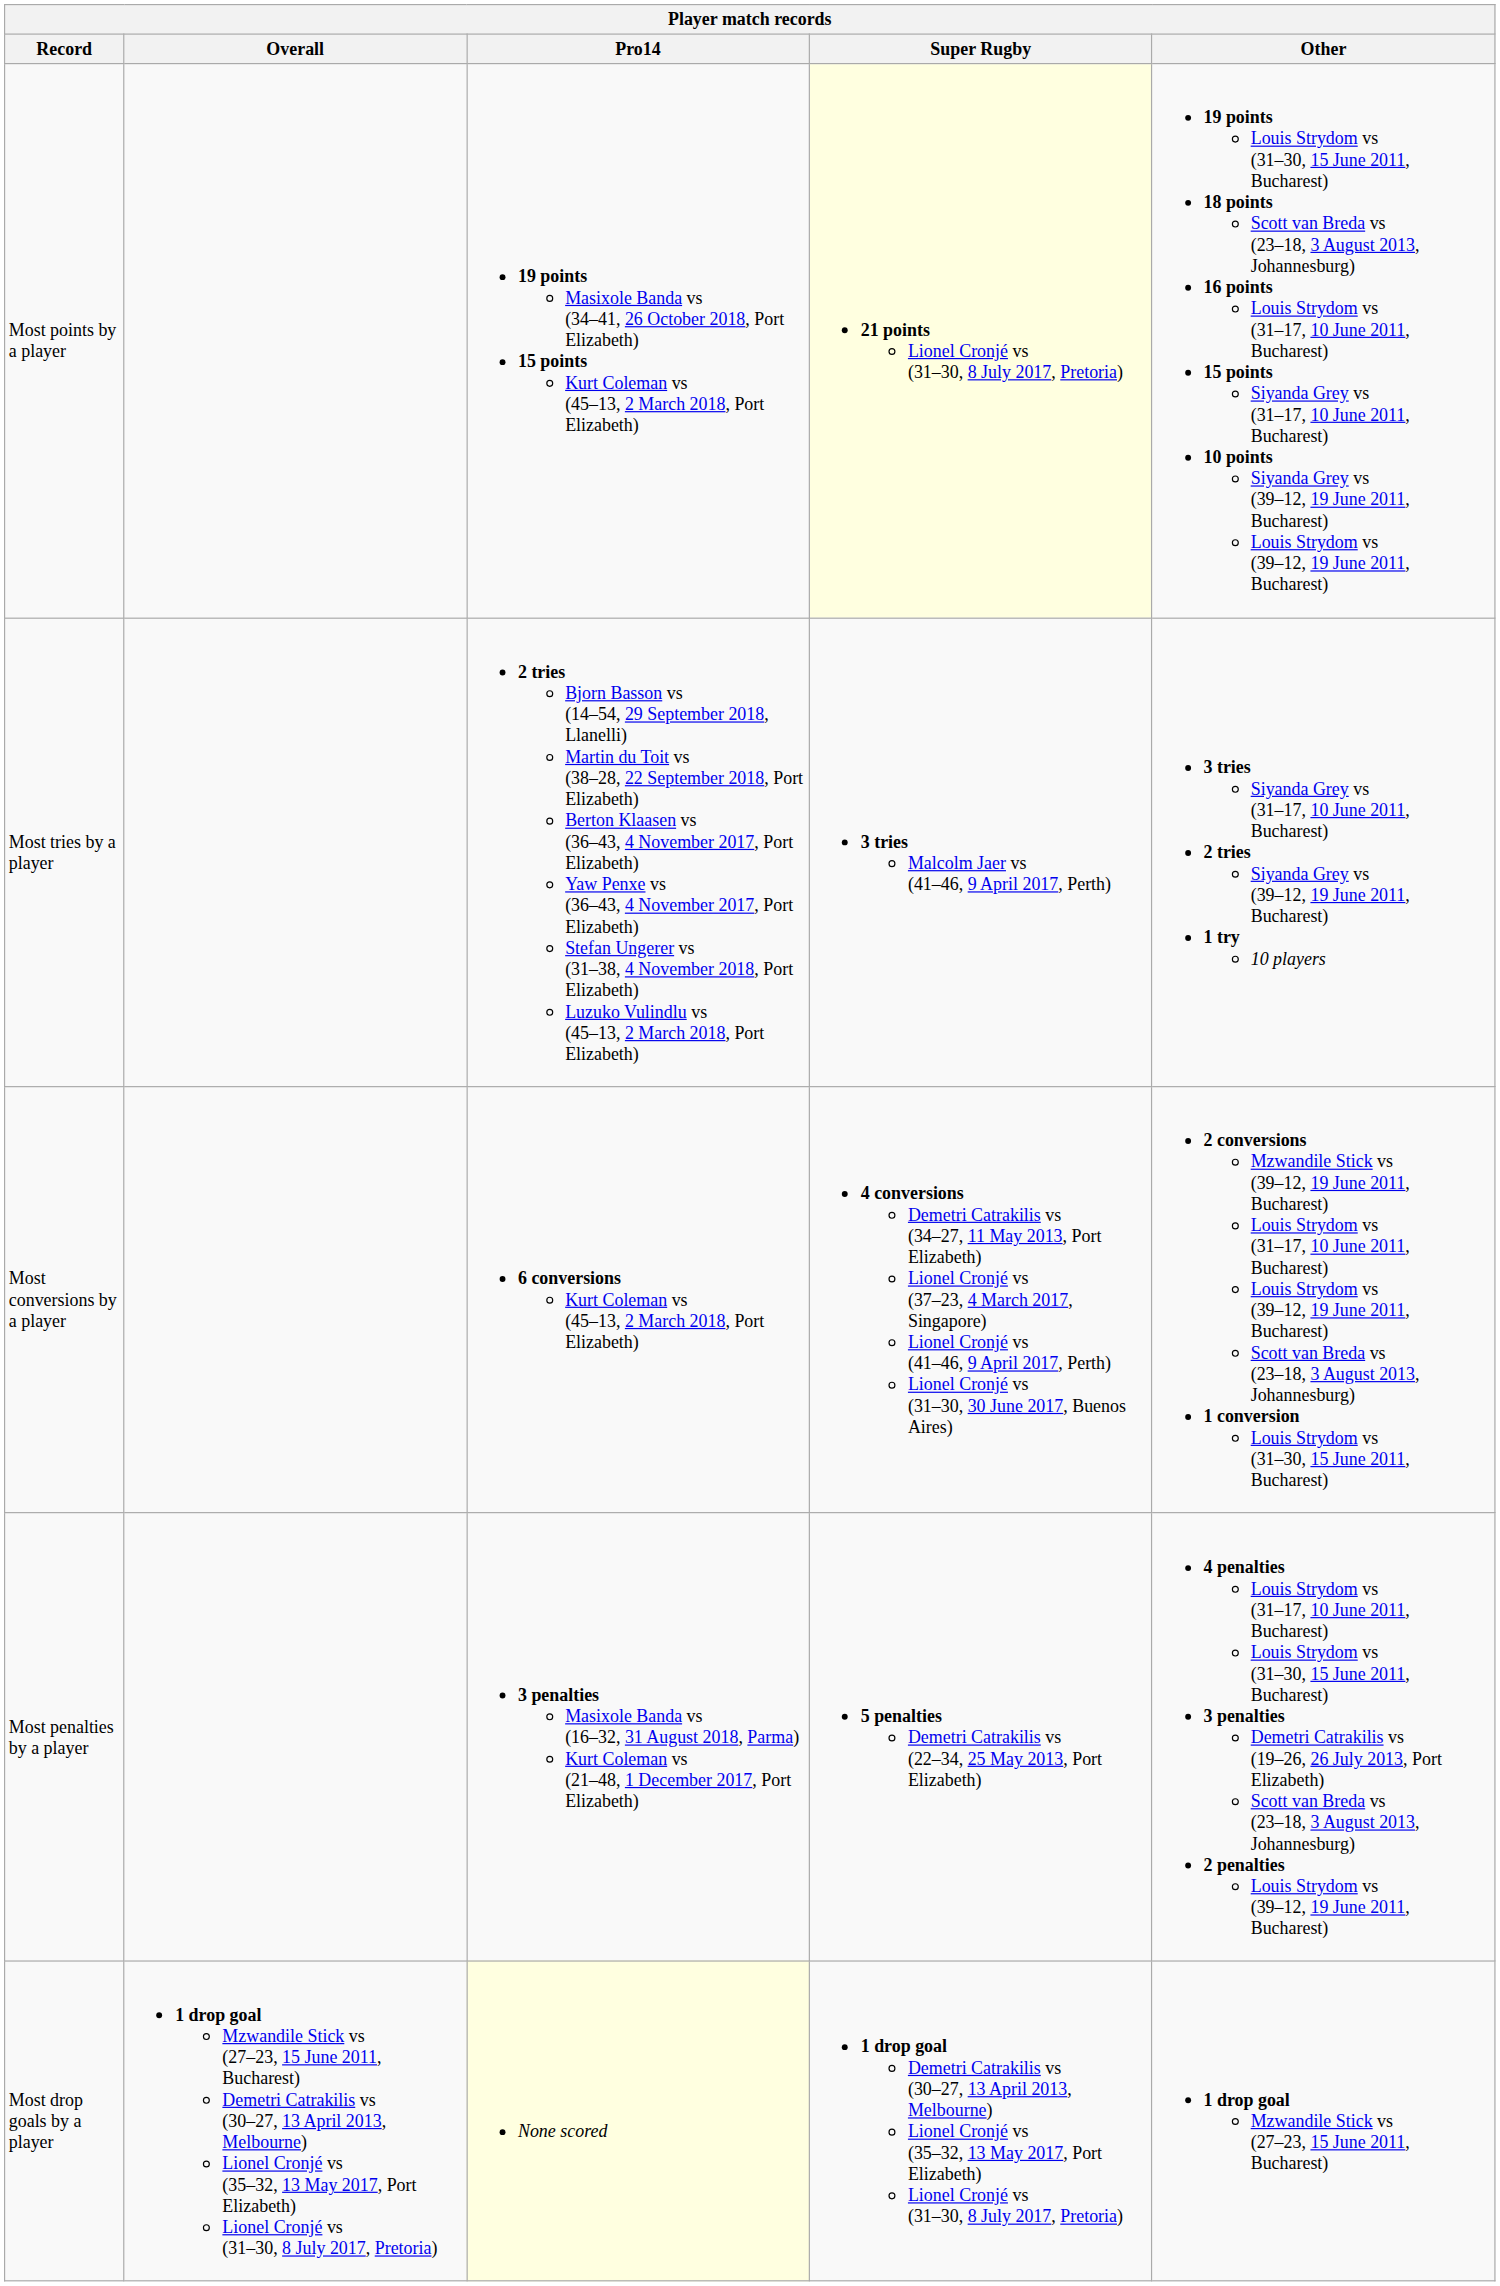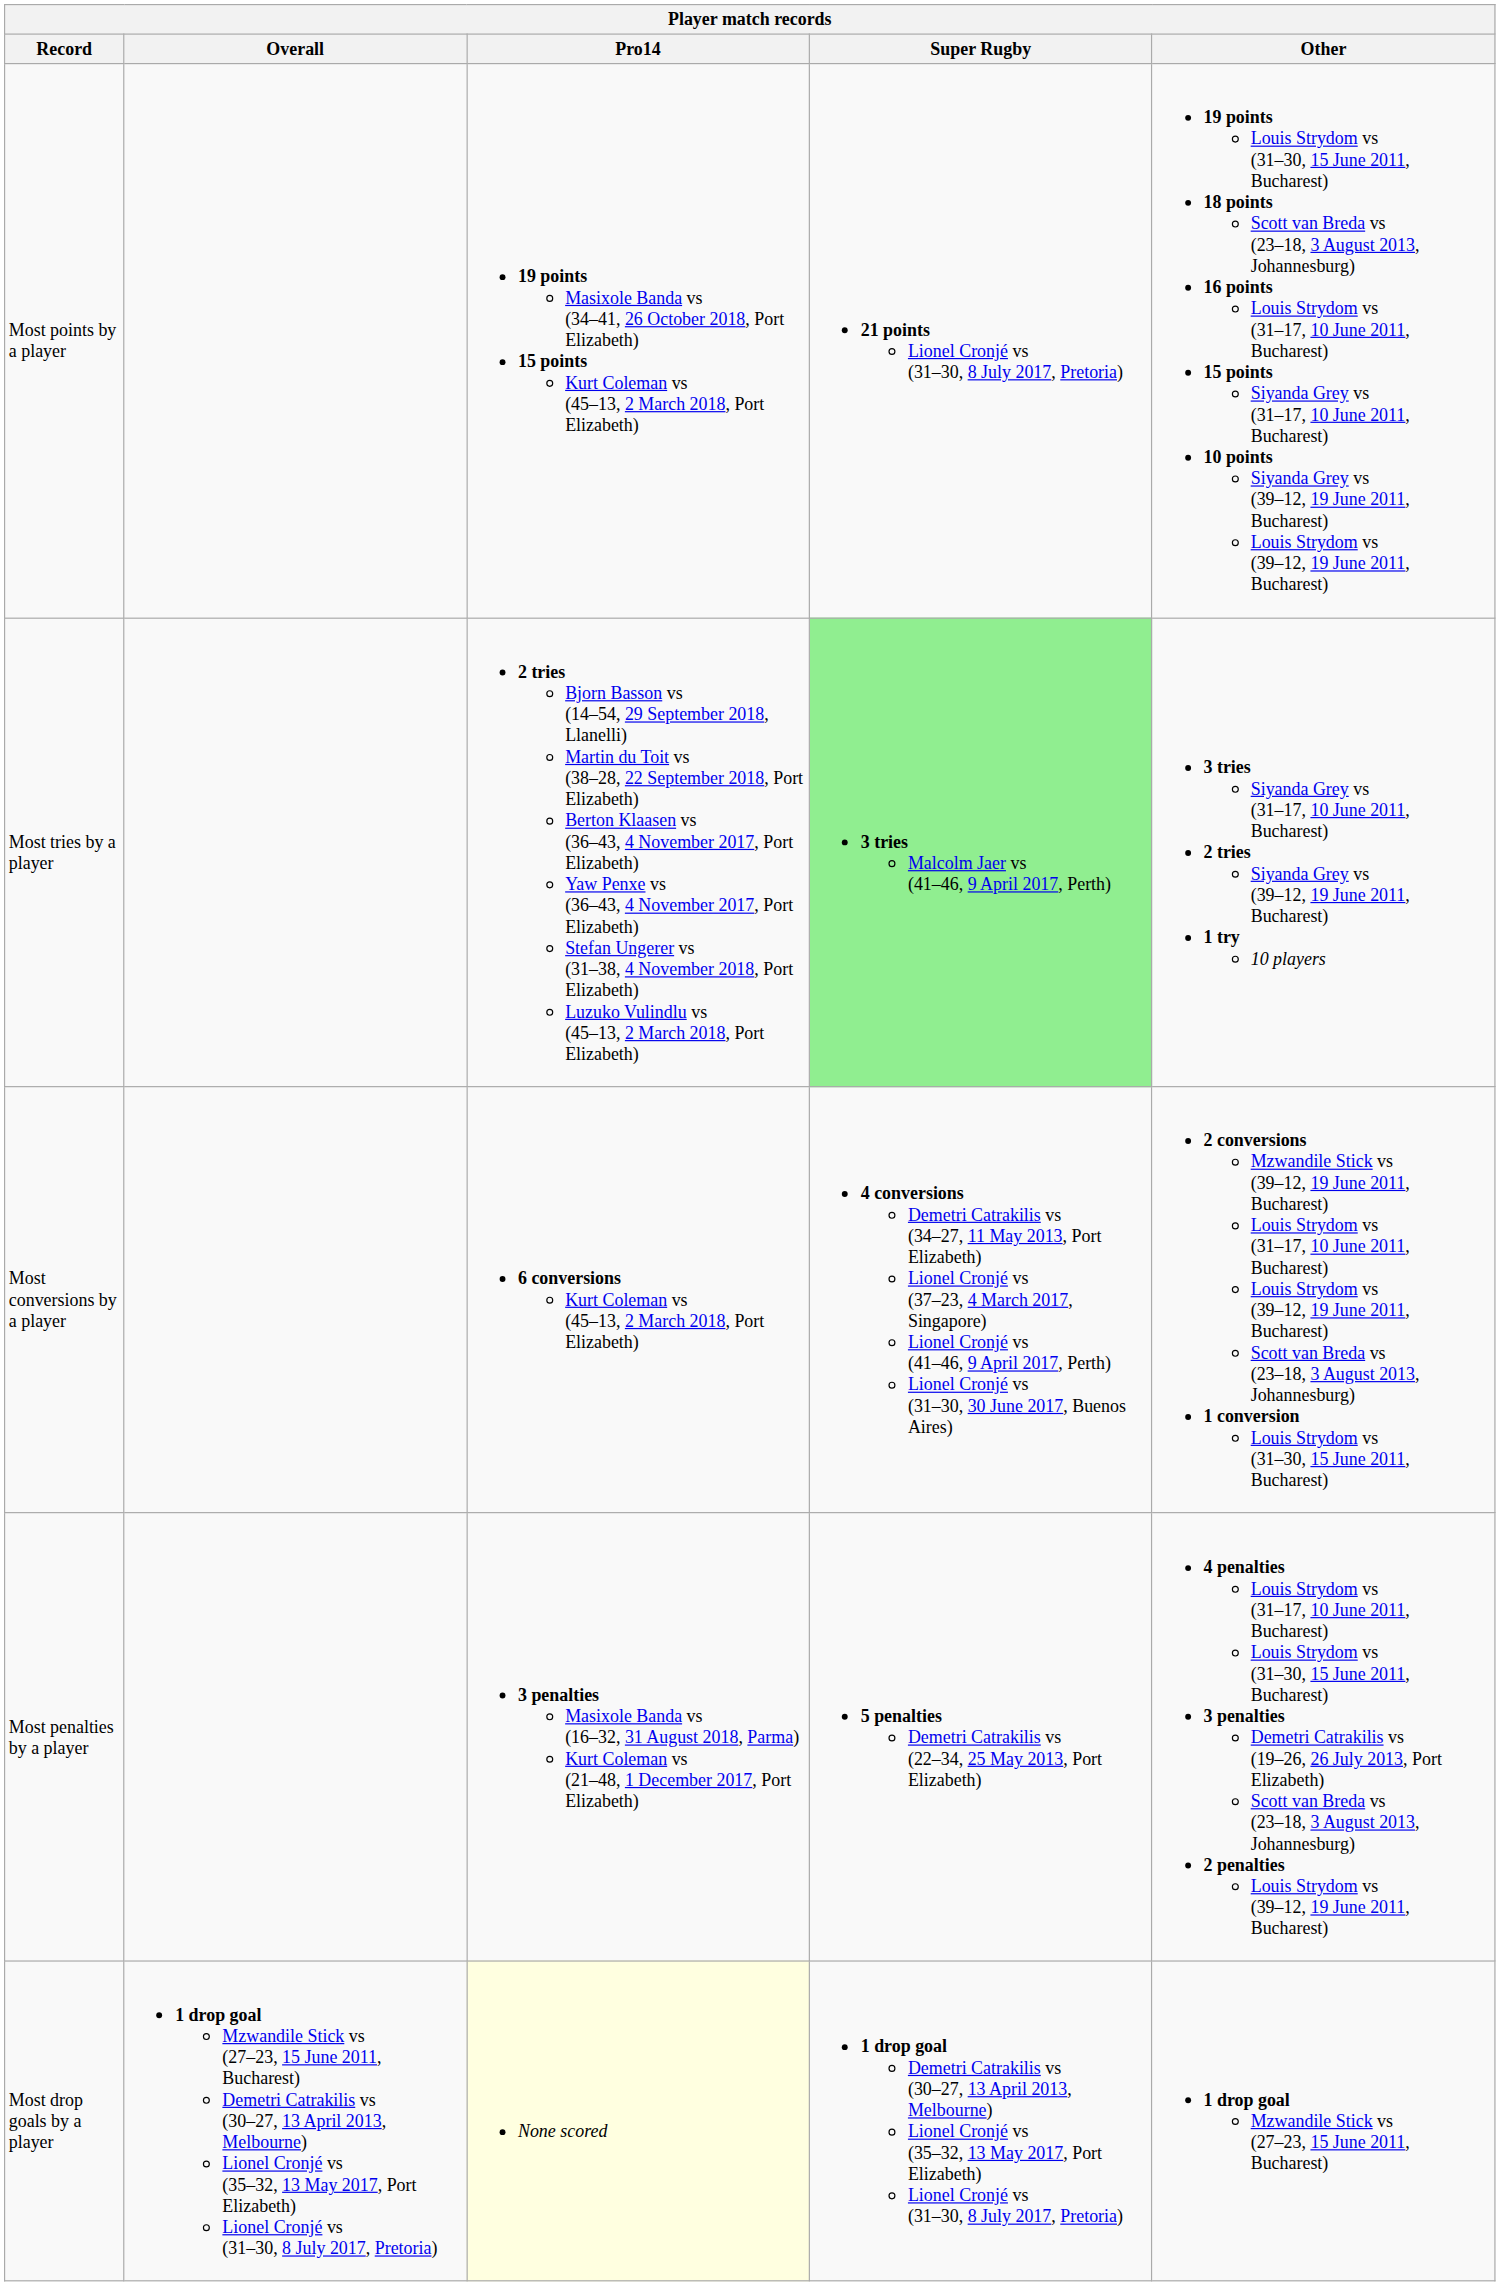(981, 352) lightyellow background -> (981, 352) no background
(981, 863) no background -> (981, 863) lightgreen background
